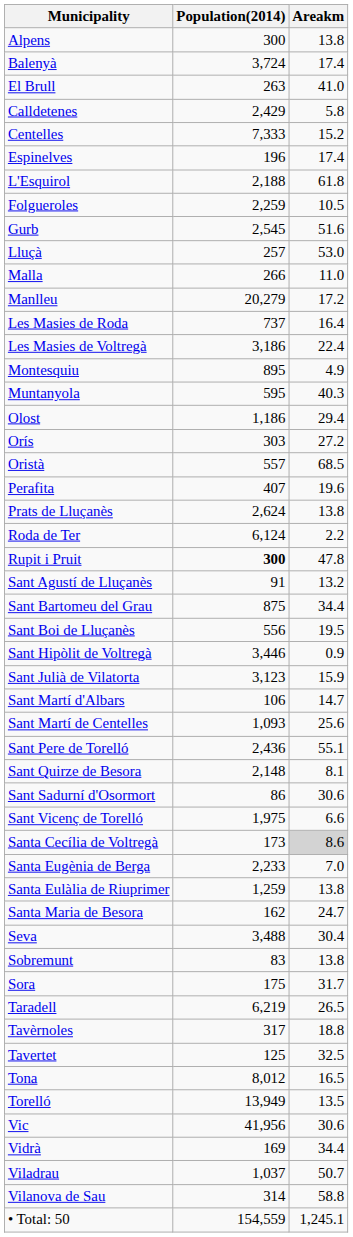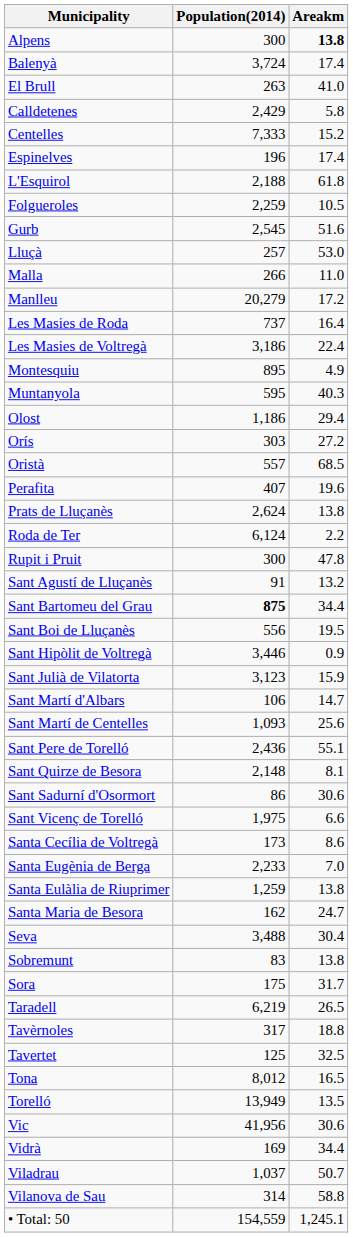(331, 39) normal -> (331, 39) bold
(274, 559) bold -> (274, 559) normal
(274, 606) normal -> (274, 606) bold
(335, 842) lightgrey background -> (335, 842) no background
